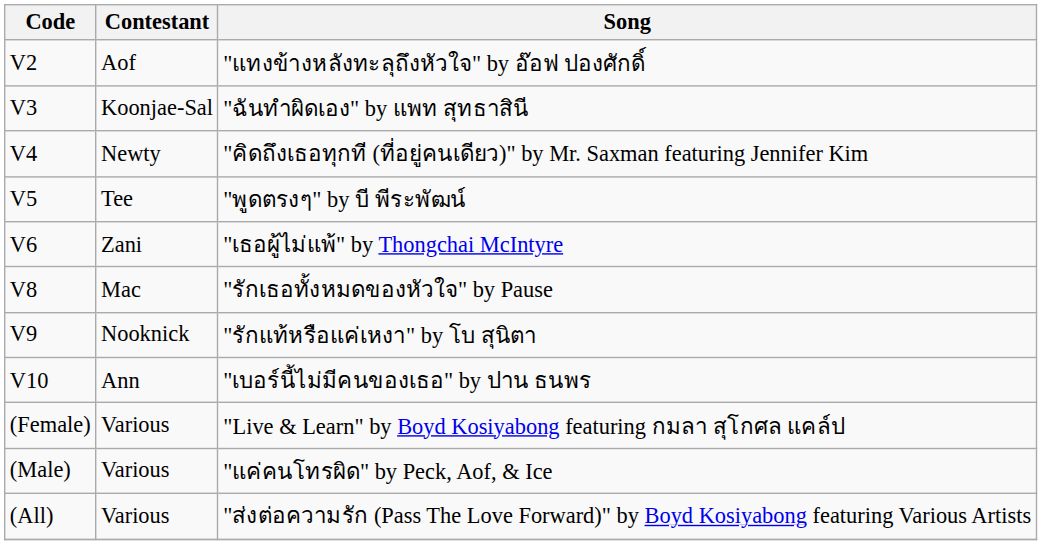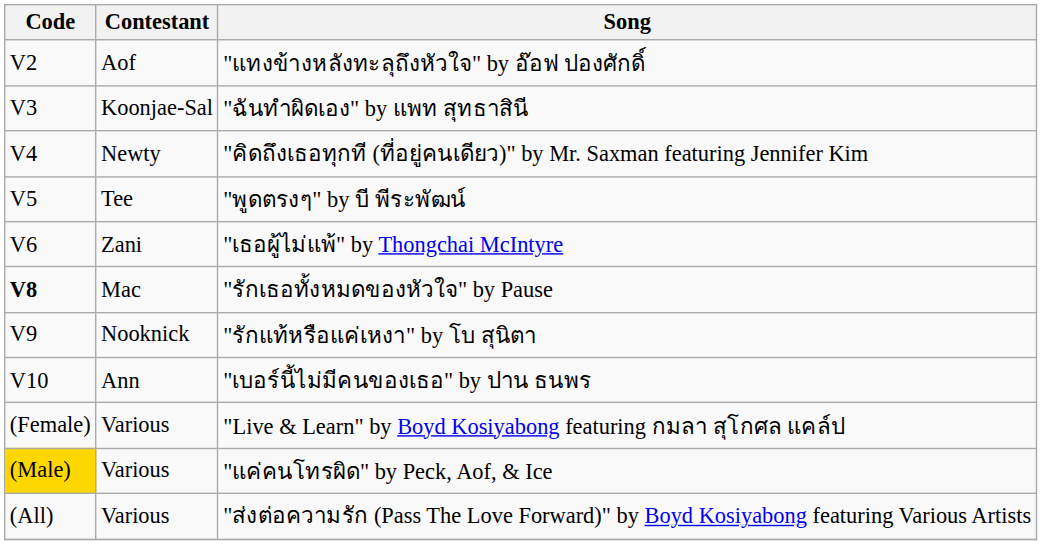(24, 289) normal -> (24, 289) bold
(40, 470) no background -> (40, 470) gold background
